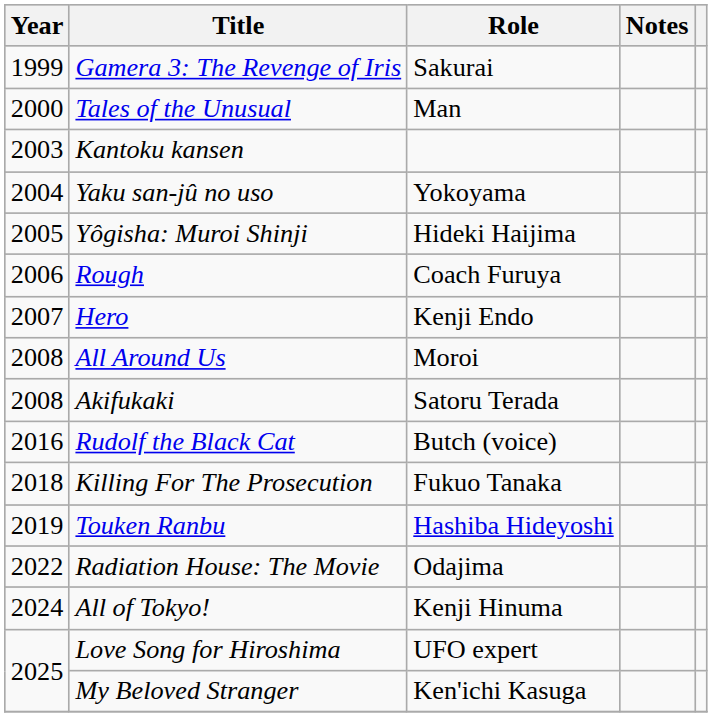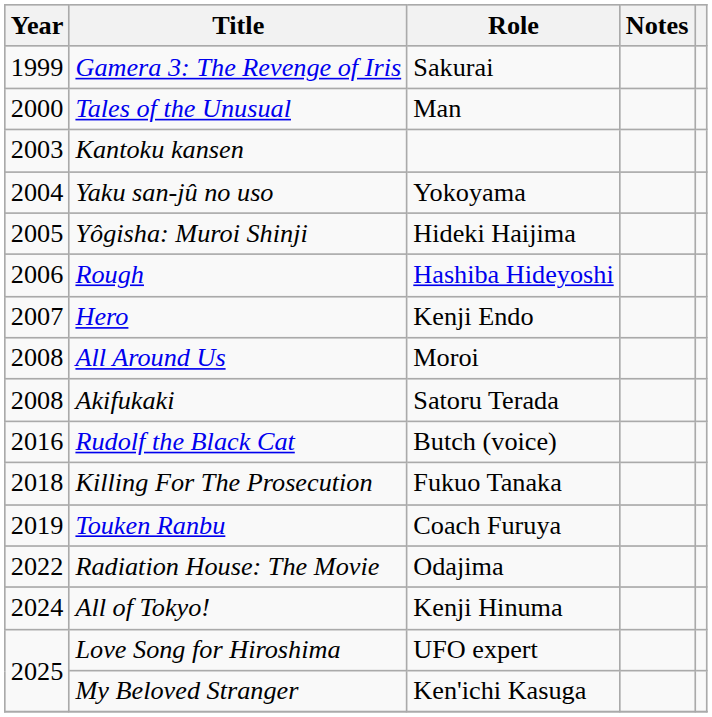(487, 274) Coach Furuya -> (513, 274) Hashiba Hideyoshi
(513, 524) Hashiba Hideyoshi -> (487, 524) Coach Furuya
